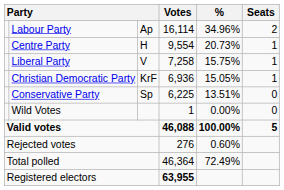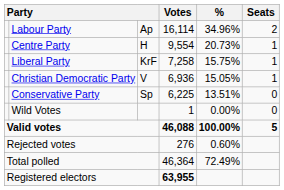(143, 62) V -> (148, 62) KrF
(148, 78) KrF -> (143, 78) V
